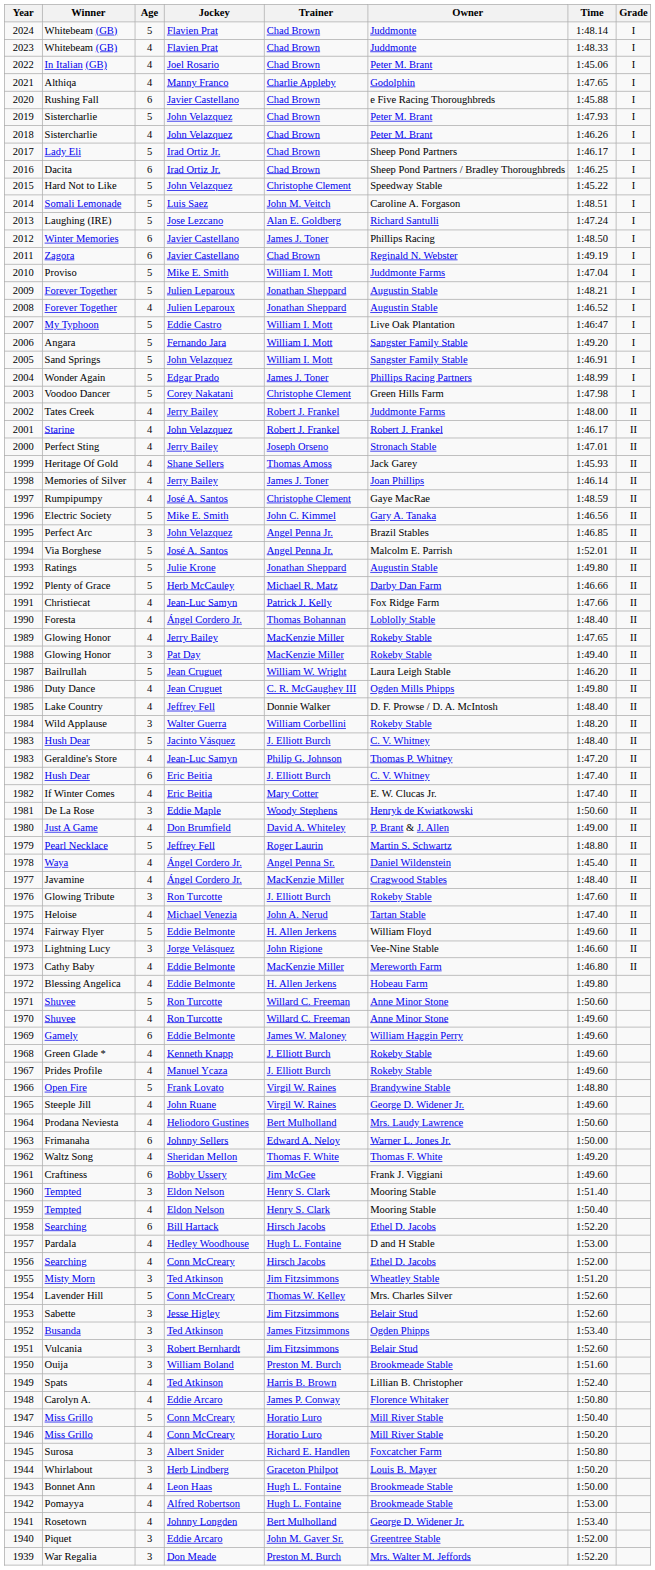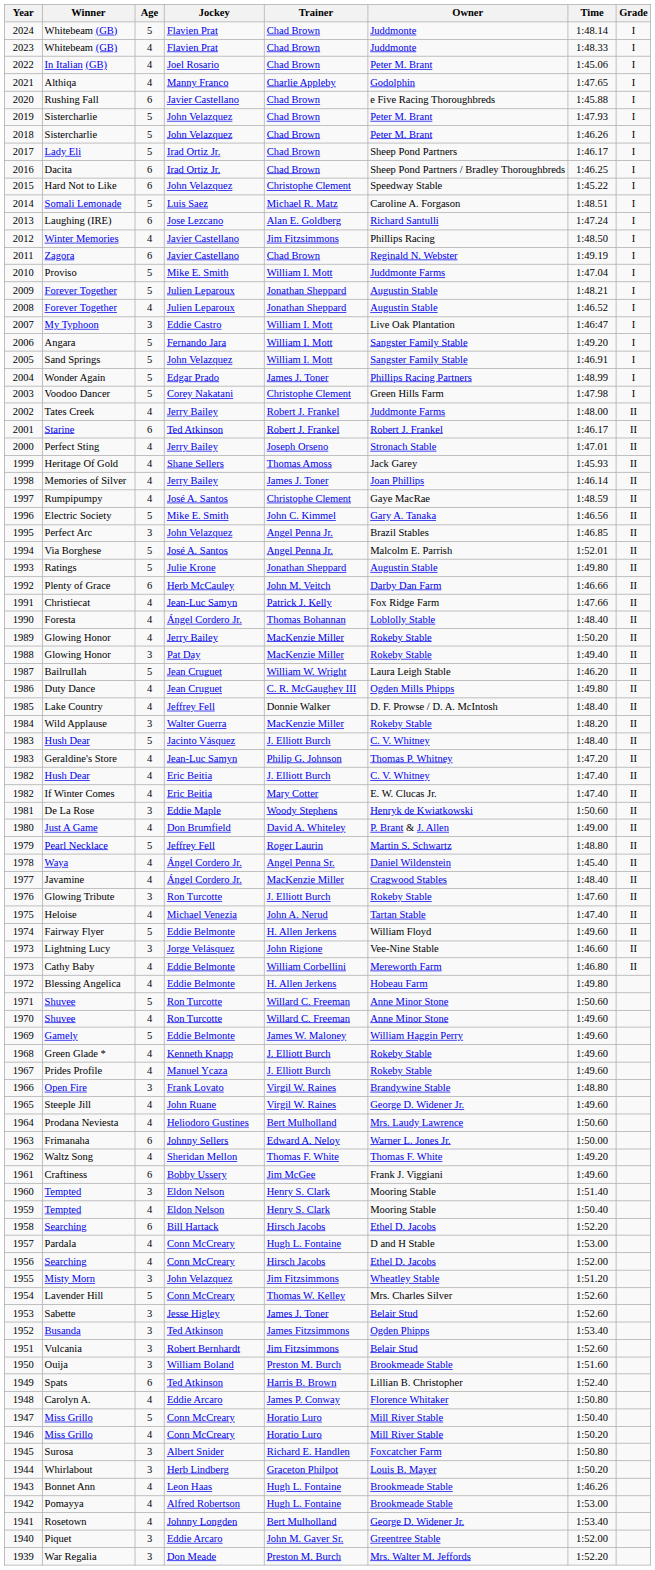(150, 134) 4 -> (150, 134) 5
(150, 186) 5 -> (150, 186) 6
(299, 204) John M. Veitch -> (302, 204) Michael R. Matz
(150, 221) 5 -> (150, 221) 6
(150, 238) 6 -> (150, 238) 4
(298, 238) James J. Toner -> (303, 238) Jim Fitzsimmons
(150, 325) 5 -> (150, 325) 3
(150, 429) 4 -> (150, 429) 6
(200, 429) John Velazquez -> (195, 429) Ted Atkinson
(150, 585) 5 -> (150, 585) 6
(302, 585) Michael R. Matz -> (299, 585) John M. Veitch
(592, 637) 1:47.65 -> (592, 637) 1:50.20
(306, 724) William Corbellini -> (305, 724) MacKenzie Miller
(150, 776) 6 -> (150, 776) 4
(305, 967) MacKenzie Miller -> (306, 967) William Corbellini
(150, 1036) 6 -> (150, 1036) 5
(150, 1088) 5 -> (150, 1088) 3
(208, 1244) Hedley Woodhouse -> (201, 1244) Conn McCreary
(195, 1279) Ted Atkinson -> (200, 1279) John Velazquez
(303, 1313) Jim Fitzsimmons -> (298, 1313) James J. Toner
(150, 1383) 4 -> (150, 1383) 6
(592, 1487) 1:50.00 -> (592, 1487) 1:46.26
